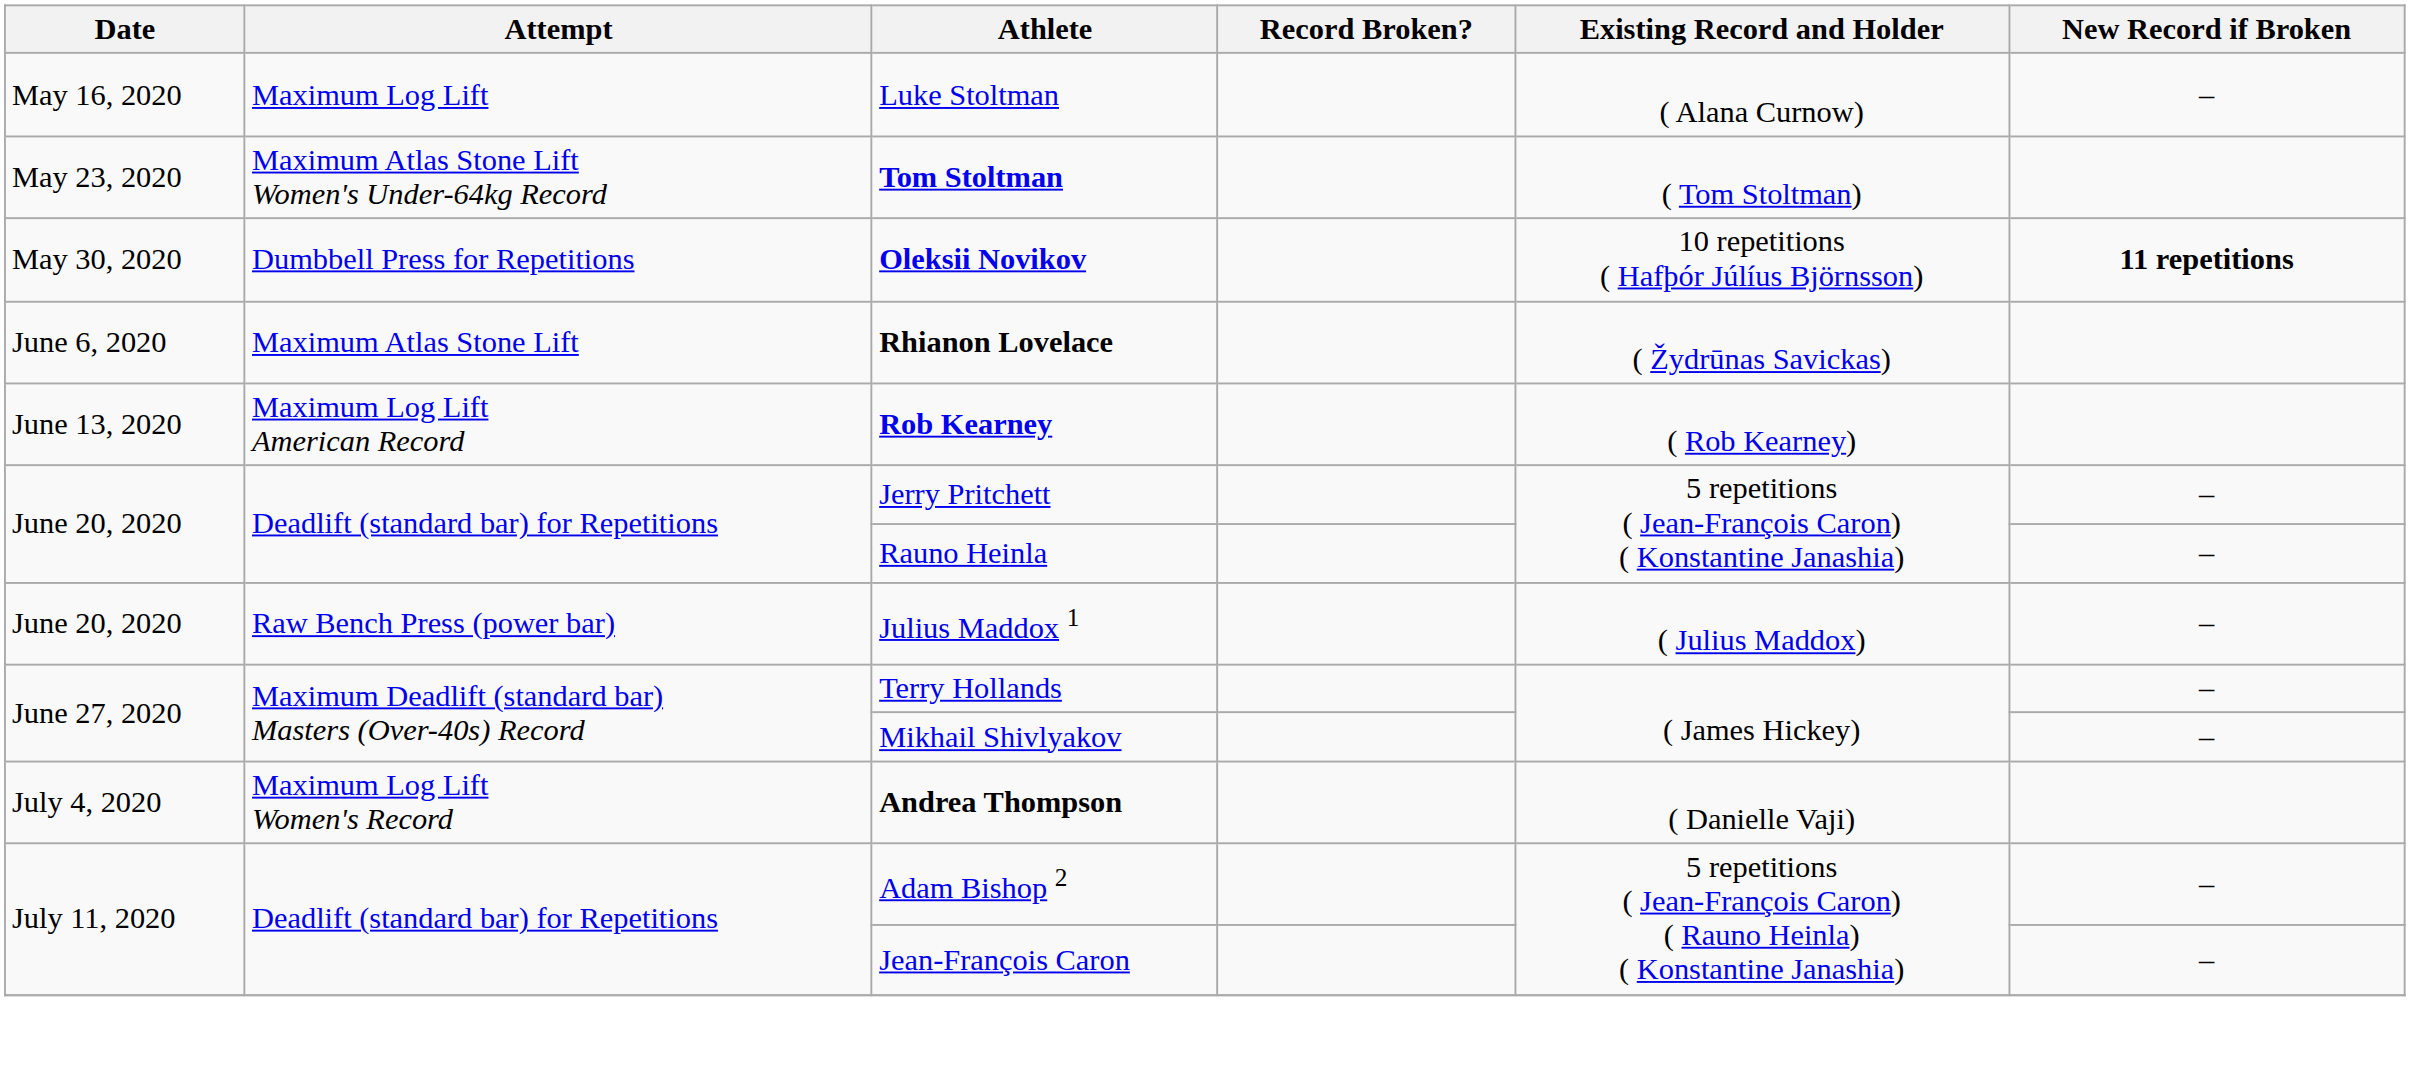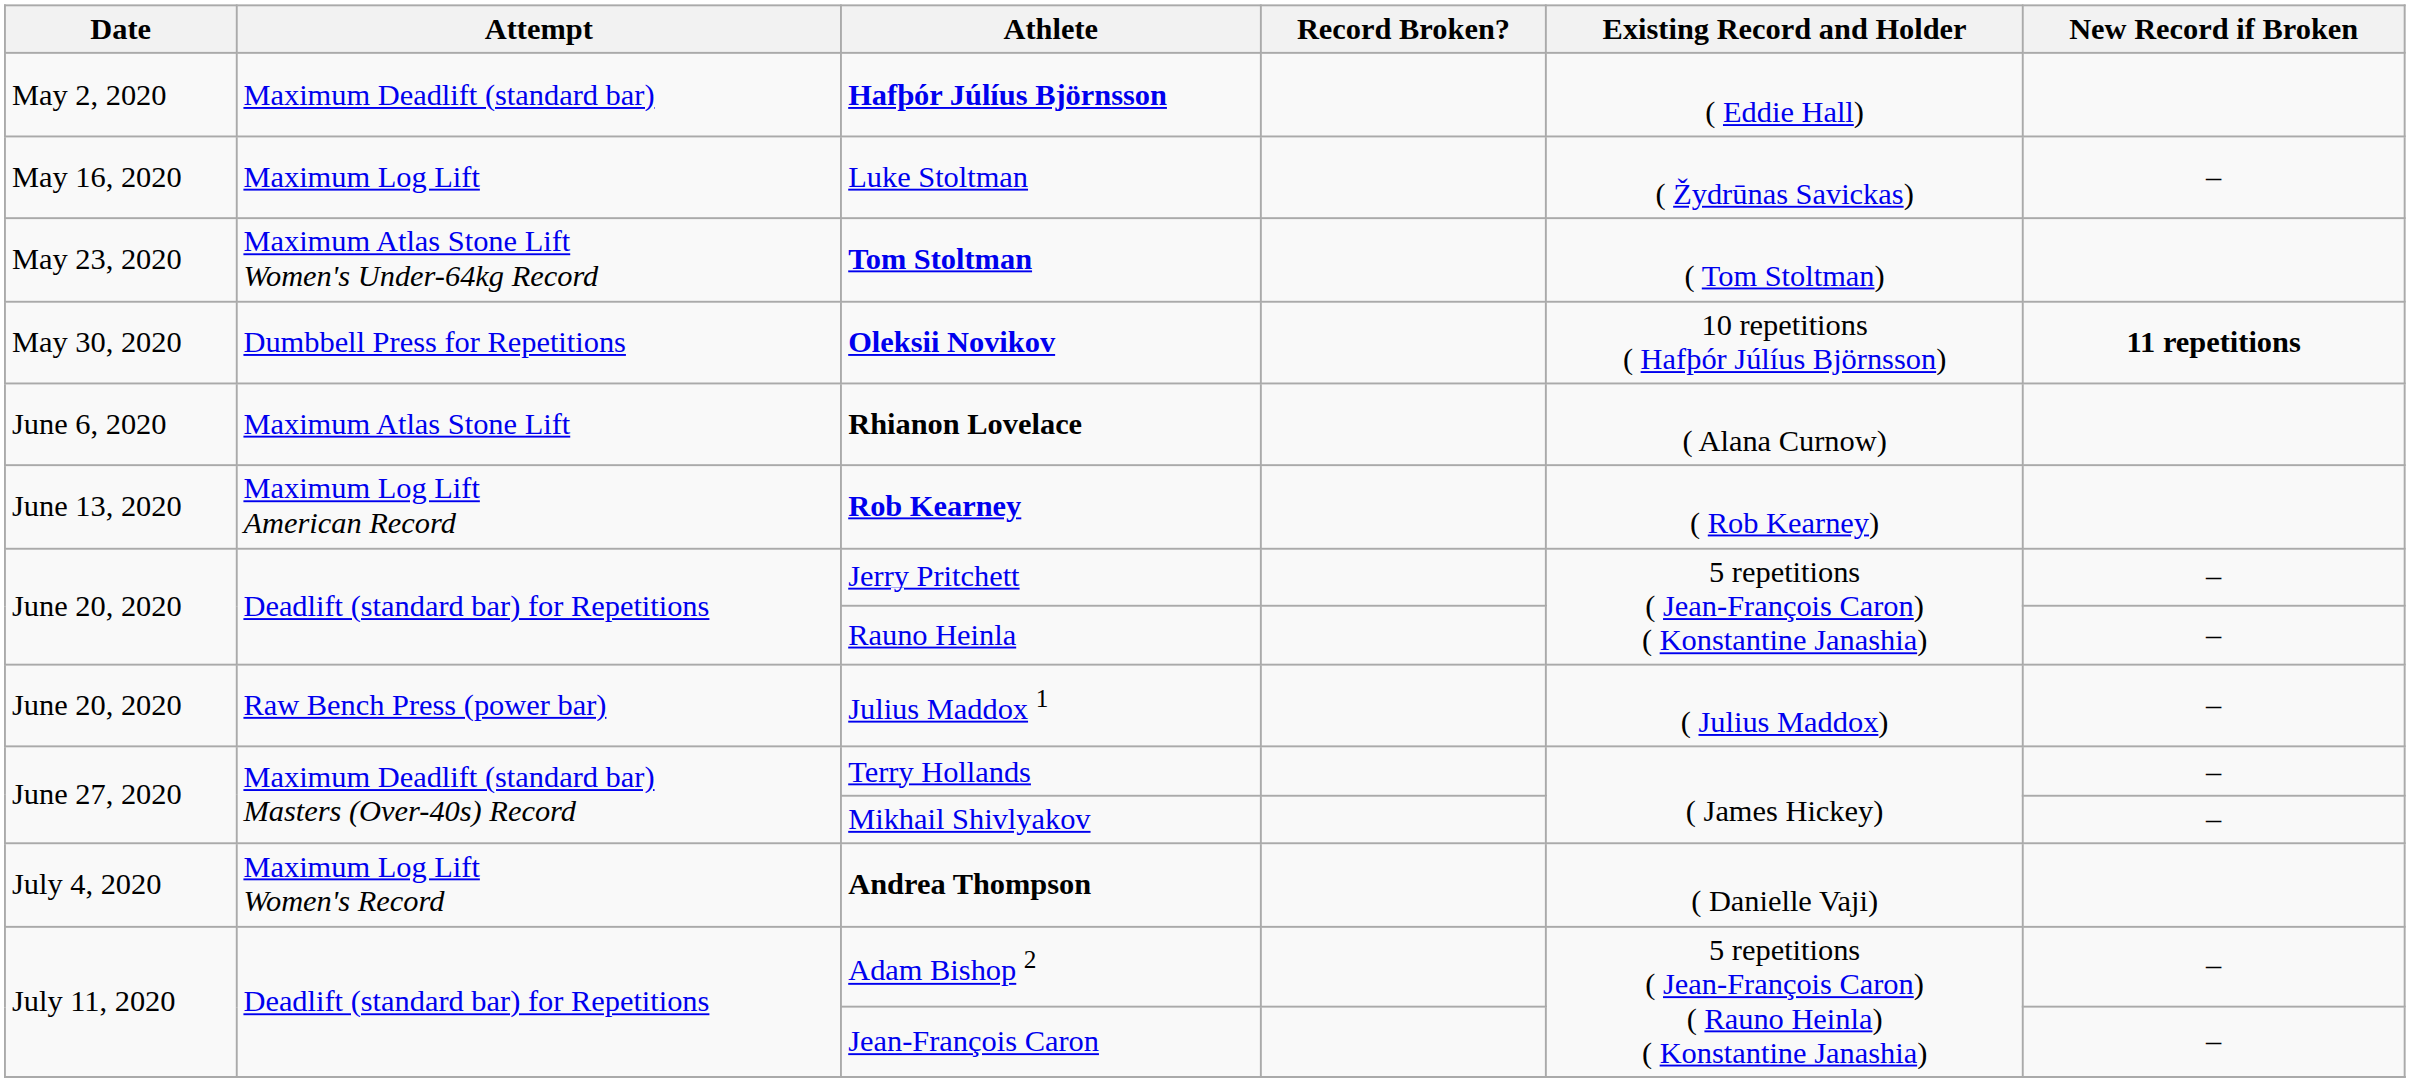+ row: (1008, 94)
(1762, 111) ( Alana Curnow) -> (1785, 193) ( Žydrūnas Savickas)
(1762, 358) ( Žydrūnas Savickas) -> (1785, 441) ( Alana Curnow)
